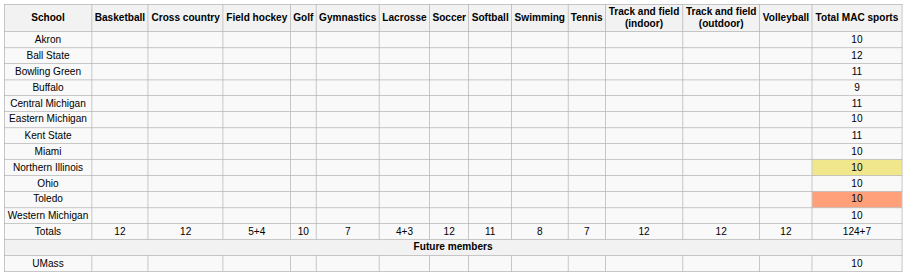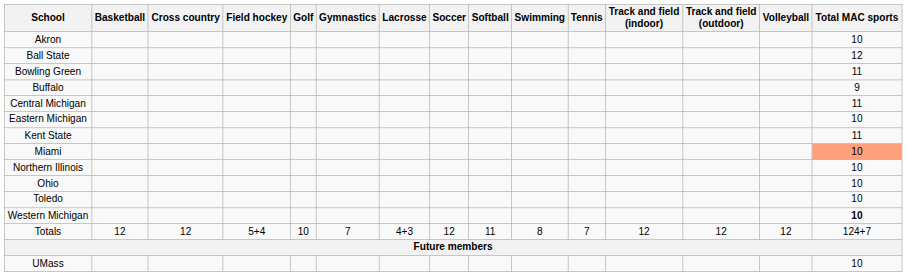(857, 151) no background -> (857, 151) lightsalmon background
(857, 167) khaki background -> (857, 167) no background
(857, 199) lightsalmon background -> (857, 199) no background
(857, 215) normal -> (857, 215) bold
